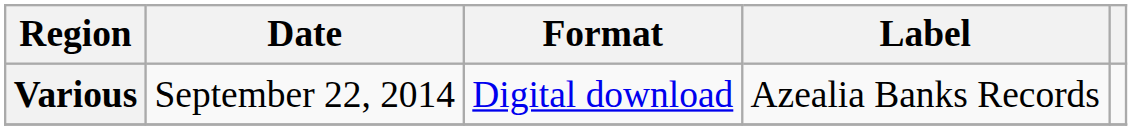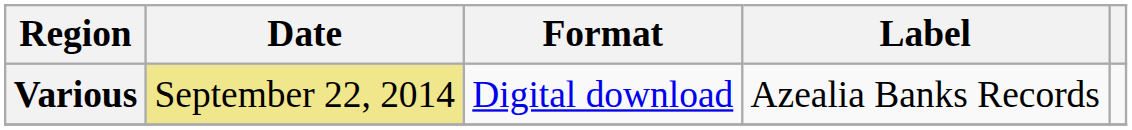(305, 93) no background -> (305, 93) khaki background
